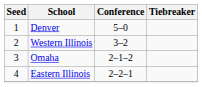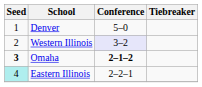(121, 43) no background -> (121, 43) lavender background
(16, 58) normal -> (16, 58) bold
(121, 58) normal -> (121, 58) bold
(16, 74) no background -> (16, 74) paleturquoise background
